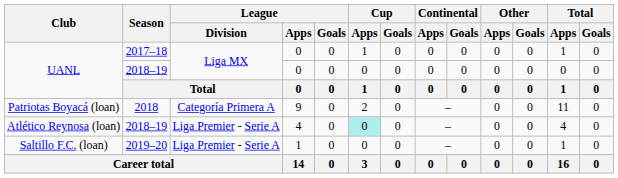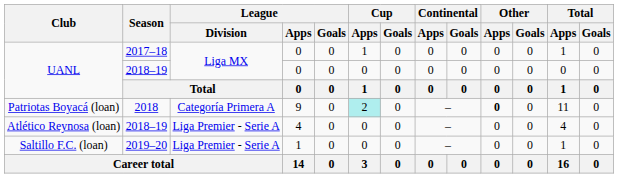(365, 107) no background -> (365, 107) paleturquoise background
(497, 107) normal -> (497, 107) bold
(365, 126) paleturquoise background -> (365, 126) no background
